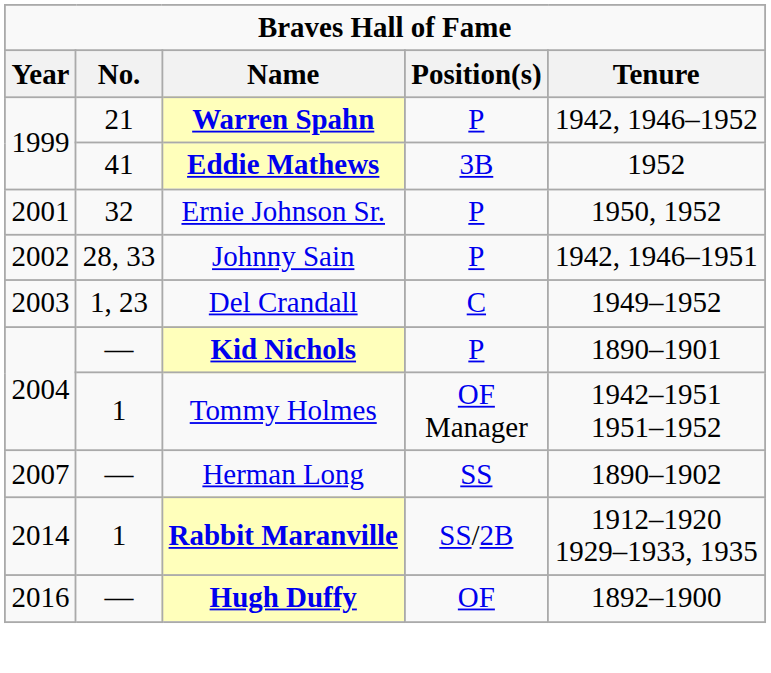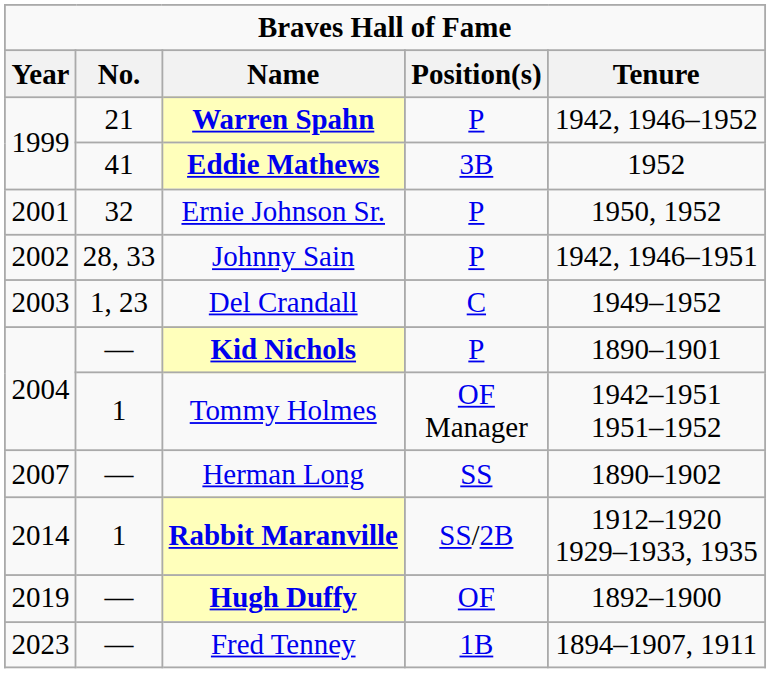(41, 597) 2016 -> (41, 597) 2019
+ row: (283, 643)
